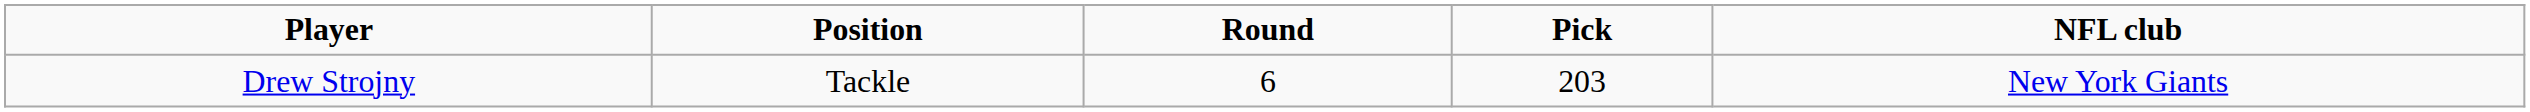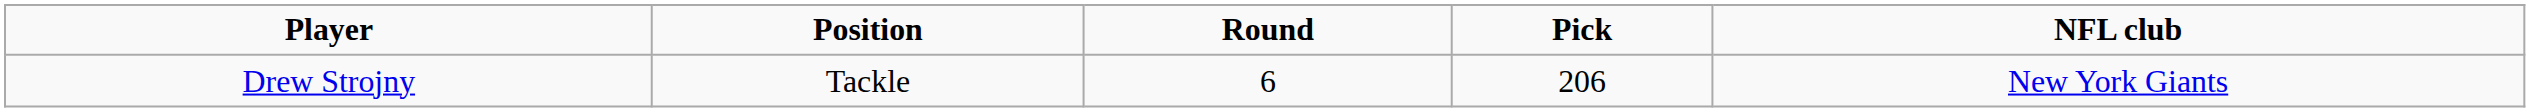(1582, 80) 203 -> (1582, 80) 206
